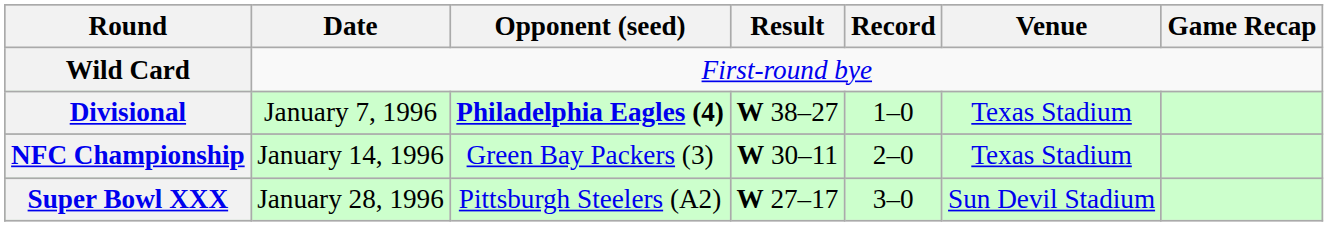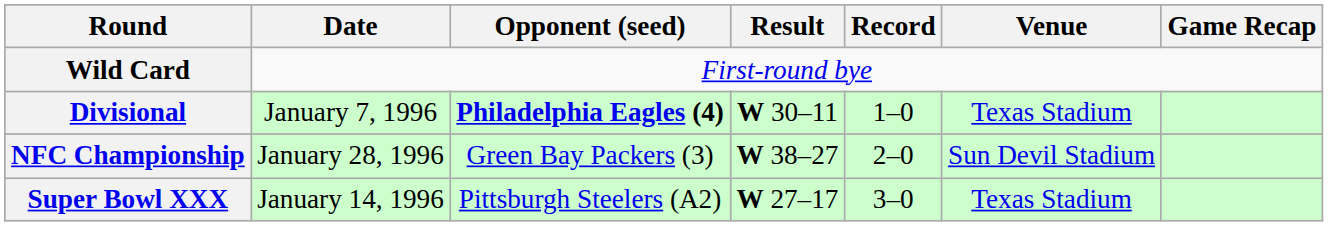(787, 112) W 38–27 -> (787, 112) W 30–11
(350, 155) January 14, 1996 -> (350, 155) January 28, 1996
(787, 155) W 30–11 -> (787, 155) W 38–27
(1052, 155) Texas Stadium -> (1052, 155) Sun Devil Stadium
(350, 198) January 28, 1996 -> (350, 198) January 14, 1996
(1052, 198) Sun Devil Stadium -> (1052, 198) Texas Stadium
